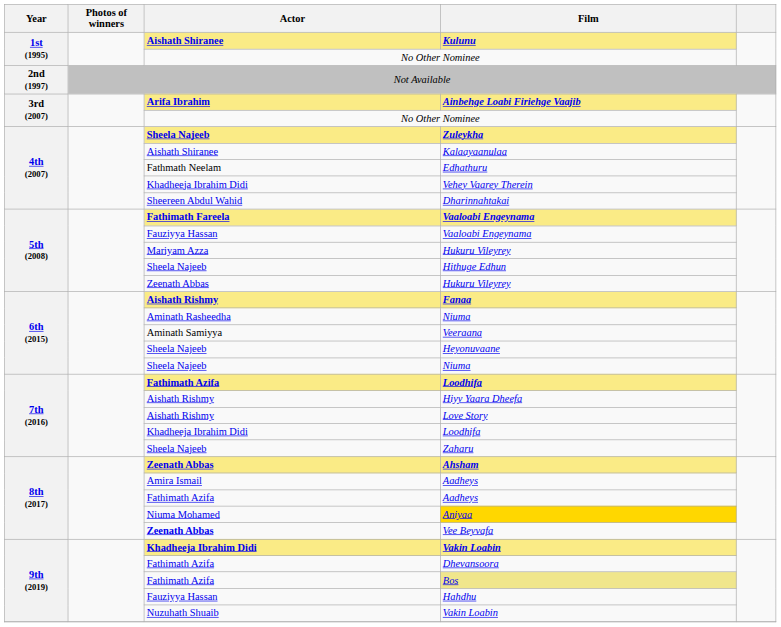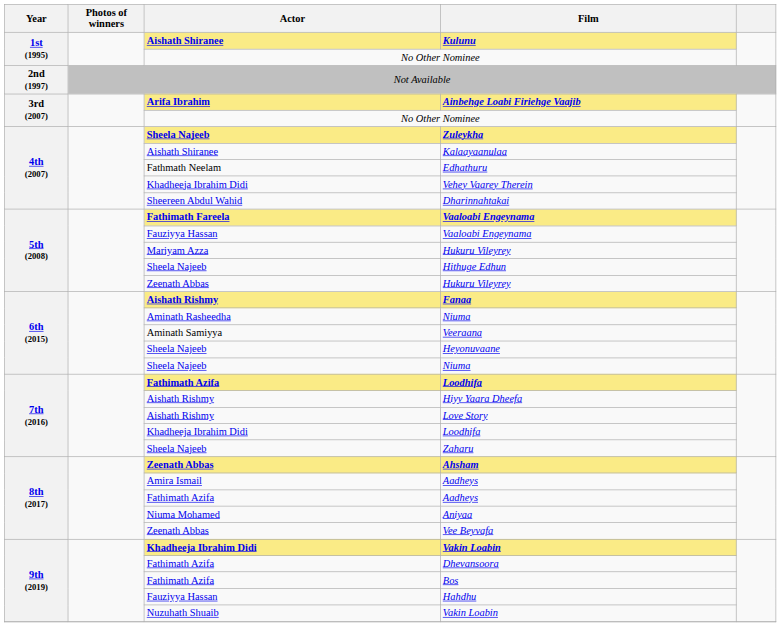(458, 514) gold background -> (458, 514) no background
(180, 530) bold -> (178, 530) normal
(451, 580) khaki background -> (451, 580) no background
